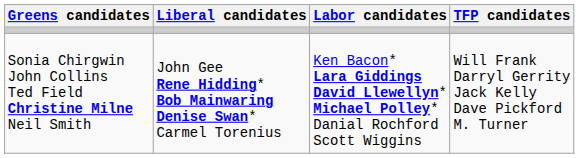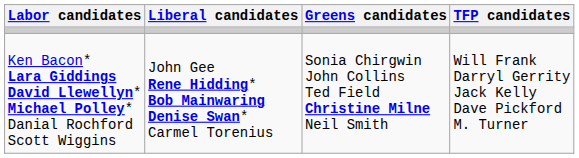columns swapped: (380, 16) <-> (79, 16)
